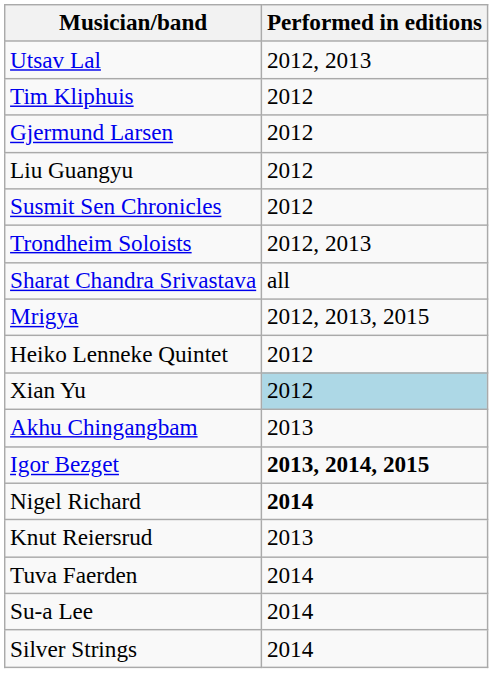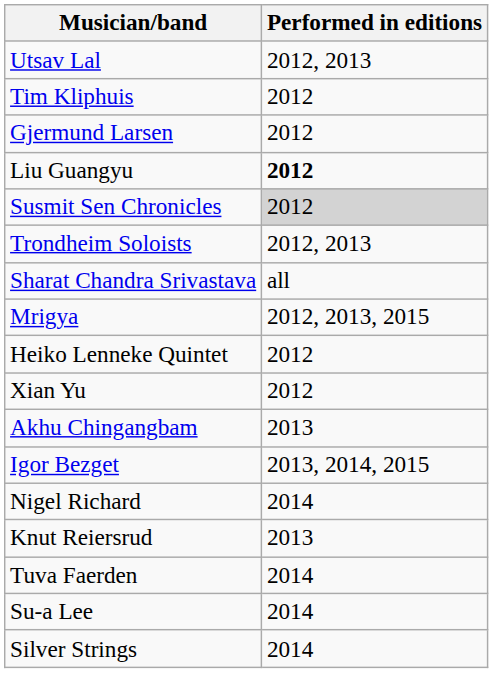(290, 170) normal -> (290, 170) bold
(290, 206) no background -> (290, 206) lightgrey background
(290, 390) lightblue background -> (290, 390) no background
(348, 464) bold -> (348, 464) normal
(290, 501) bold -> (290, 501) normal
